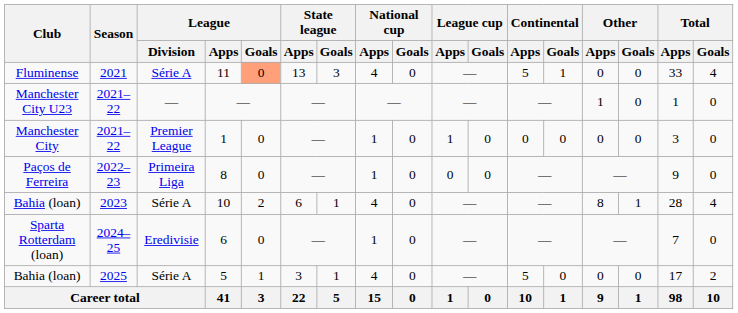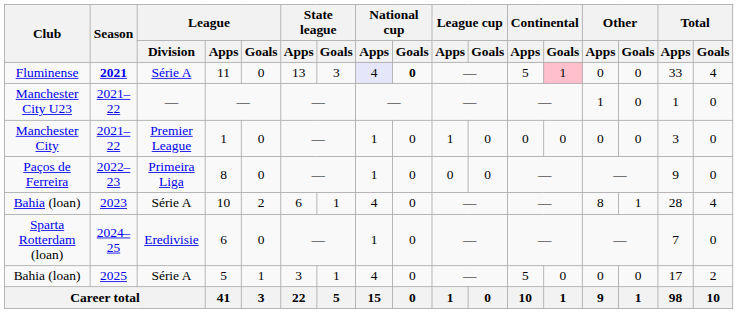(114, 72) normal -> (114, 72) bold
(261, 72) lightsalmon background -> (261, 72) no background
(374, 72) no background -> (374, 72) lavender background
(412, 72) normal -> (412, 72) bold
(563, 72) no background -> (563, 72) pink background
